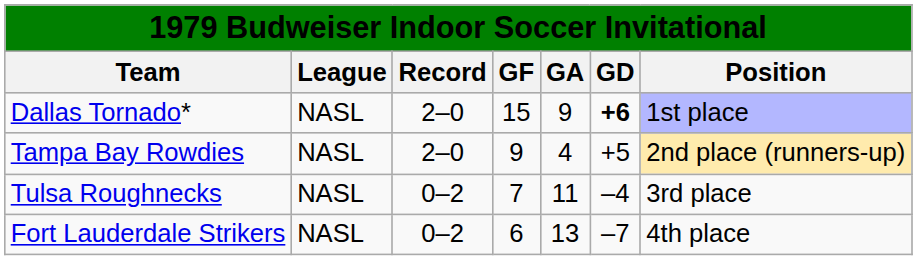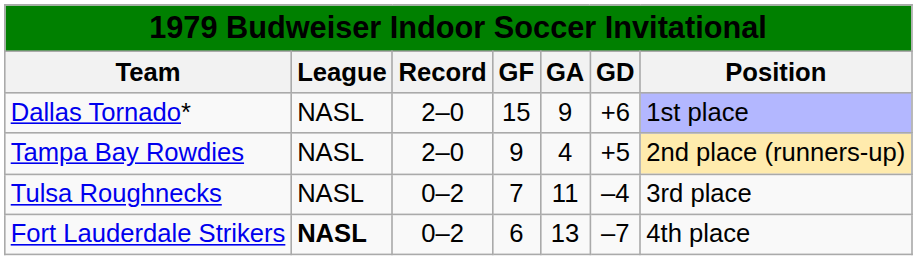(615, 112) bold -> (615, 112) normal
(331, 234) normal -> (332, 234) bold
